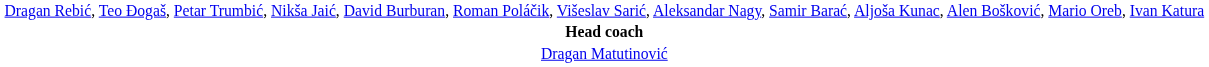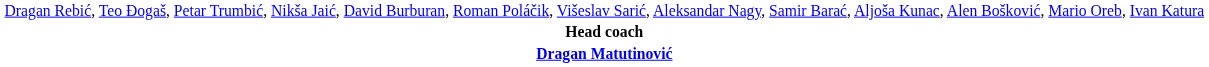(604, 53) normal -> (604, 53) bold
